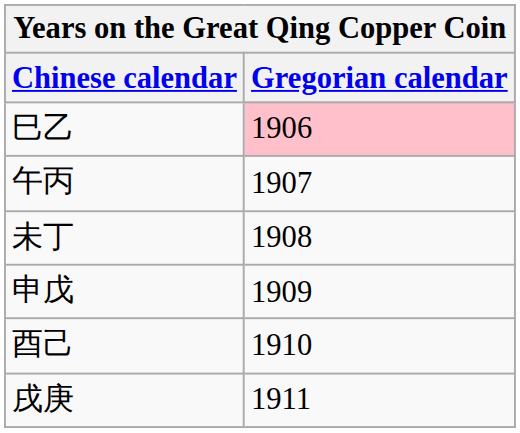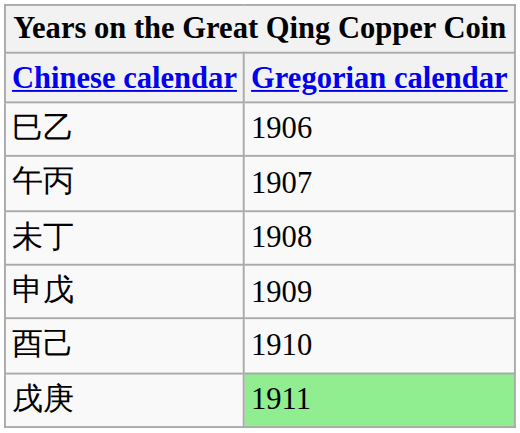(282, 128) pink background -> (282, 128) no background
(281, 399) no background -> (281, 399) lightgreen background
